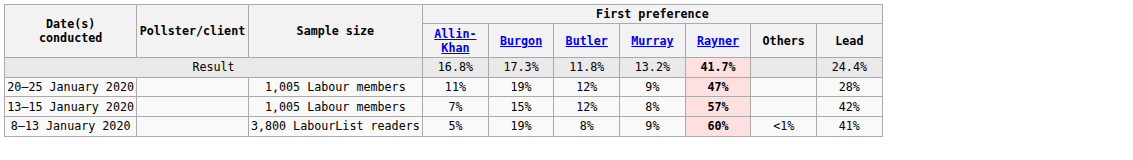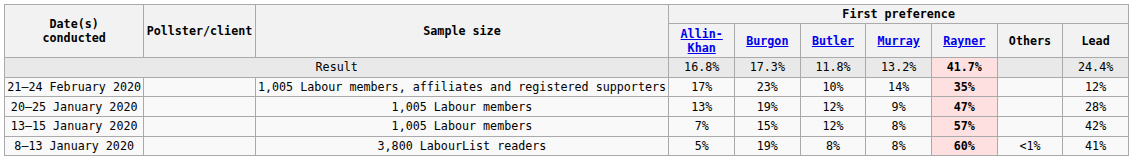+ row: (74, 87)
(455, 87) 11% -> (702, 107) 13%
(652, 126) 9% -> (899, 146) 8%
